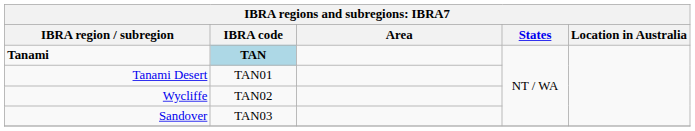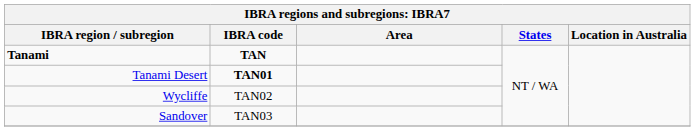(253, 55) lightblue background -> (253, 55) no background
(253, 75) normal -> (253, 75) bold
